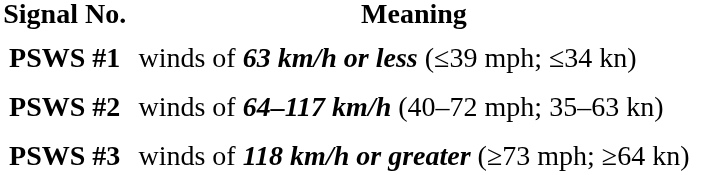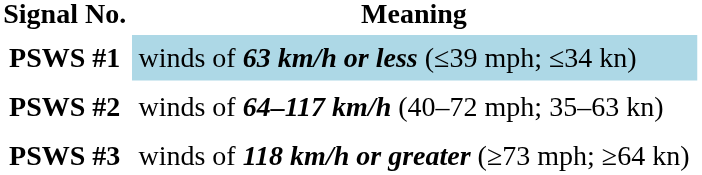(388, 57) no background -> (388, 57) lightblue background
